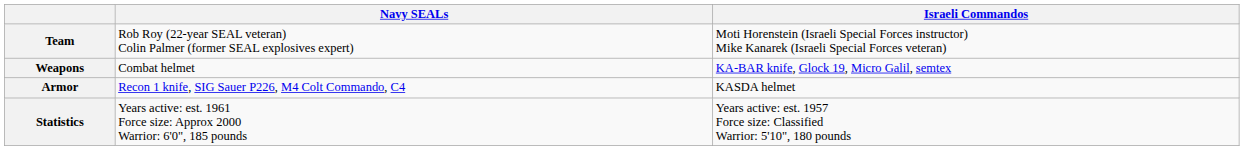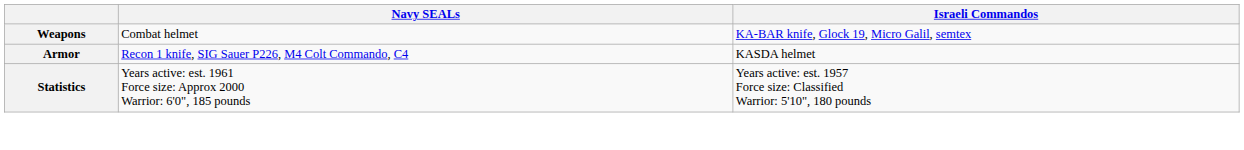- row: (60, 41)
